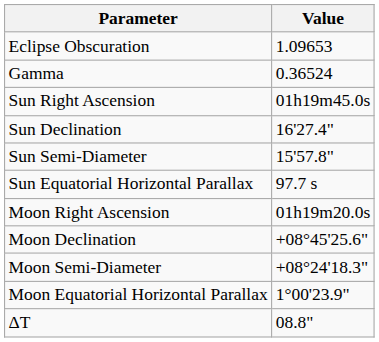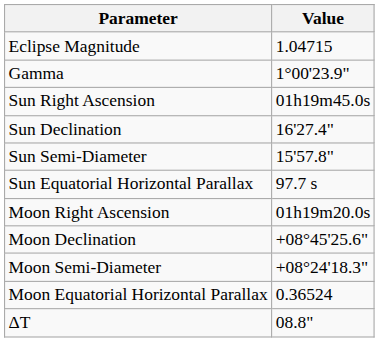+ row: (74, 45)
- row: (79, 45)
(304, 73) 0.36524 -> (313, 73) 1°00'23.9"
(313, 294) 1°00'23.9" -> (304, 294) 0.36524
